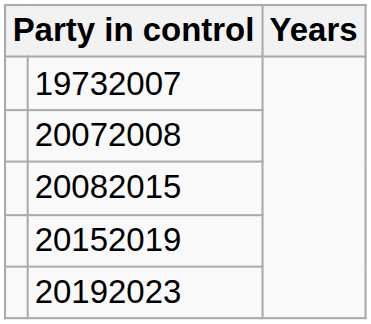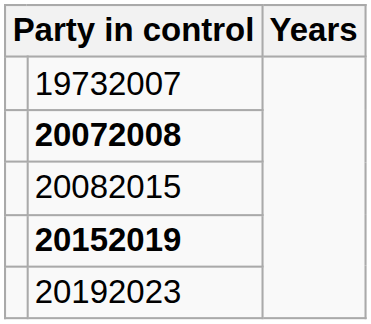(108, 135) normal -> (108, 135) bold
(108, 239) normal -> (108, 239) bold
